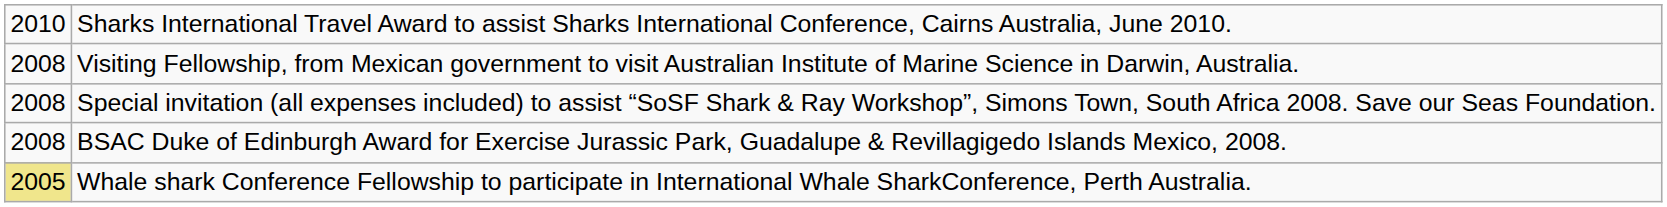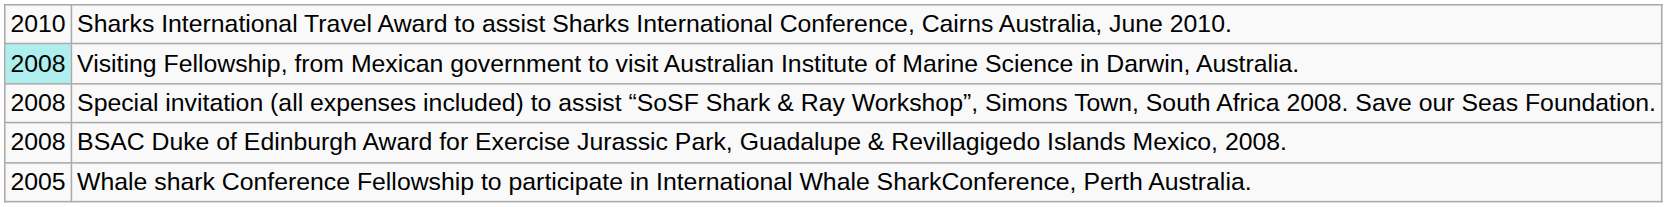(38, 63) no background -> (38, 63) paleturquoise background
(38, 181) khaki background -> (38, 181) no background
